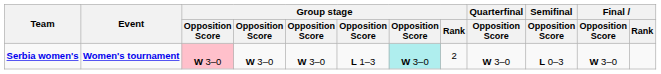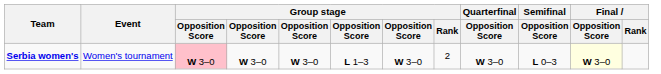(131, 57) bold -> (128, 57) normal
(415, 62) paleturquoise background -> (408, 62) no background
(603, 62) no background -> (596, 62) lightyellow background
